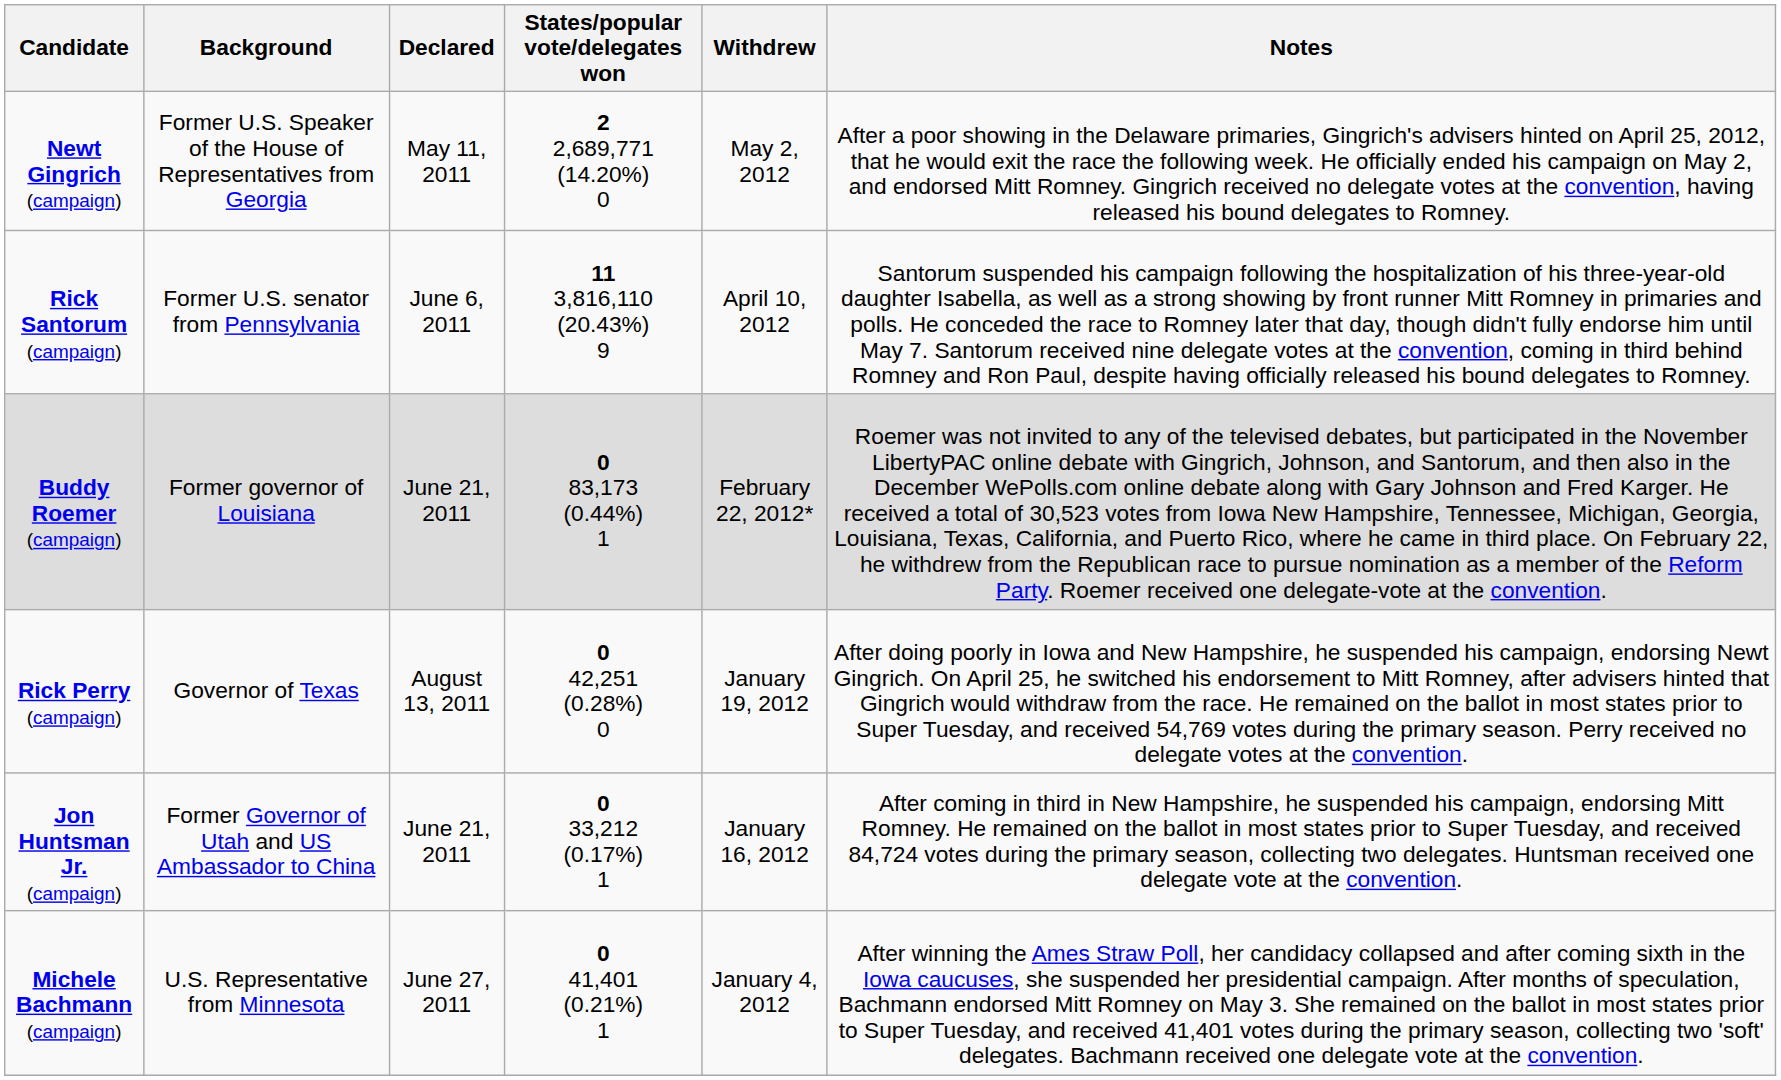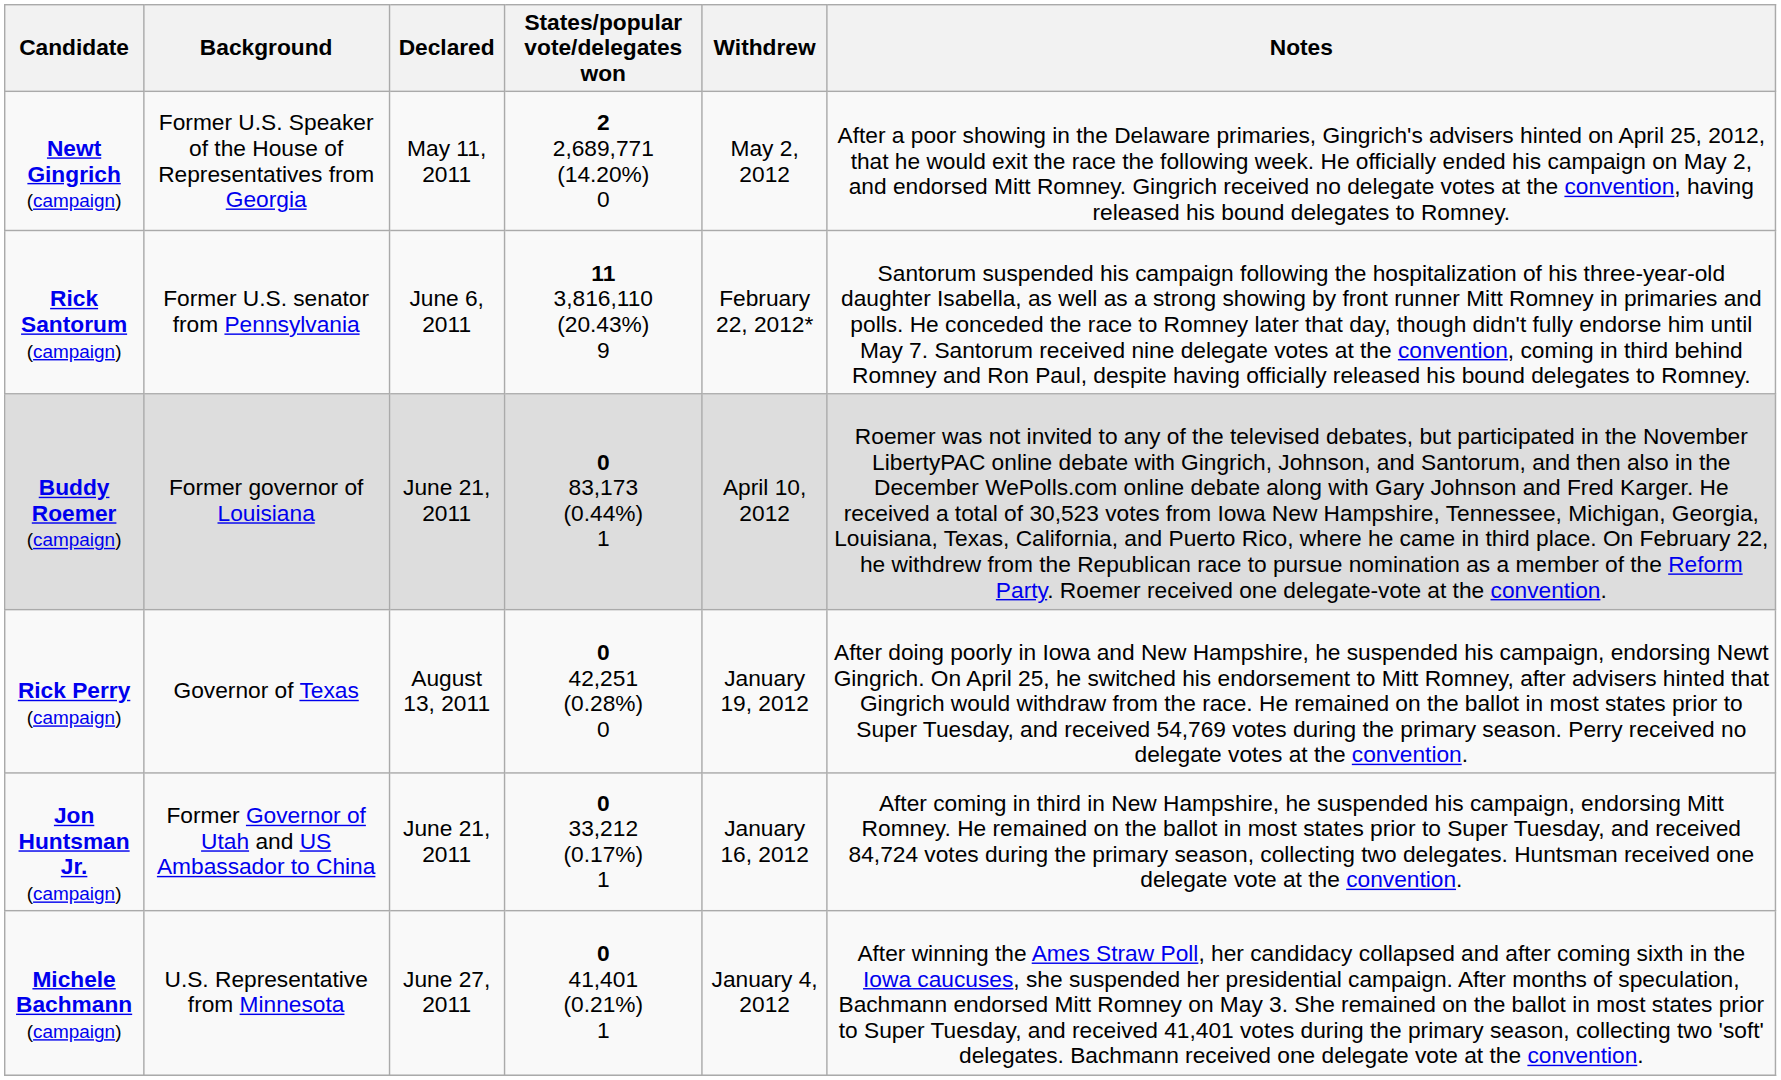(765, 311) April 10, 2012 -> (765, 311) February 22, 2012*
(765, 501) February 22, 2012* -> (765, 501) April 10, 2012
